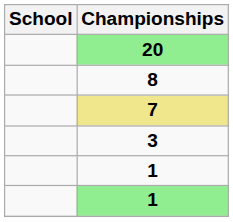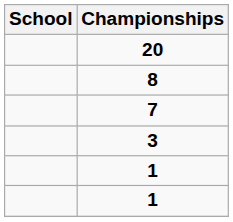(153, 49) lightgreen background -> (153, 49) no background
(153, 110) khaki background -> (153, 110) no background
(153, 200) lightgreen background -> (153, 200) no background
